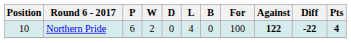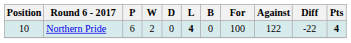(191, 28) normal -> (191, 28) bold
(274, 28) bold -> (274, 28) normal
(310, 28) bold -> (310, 28) normal
